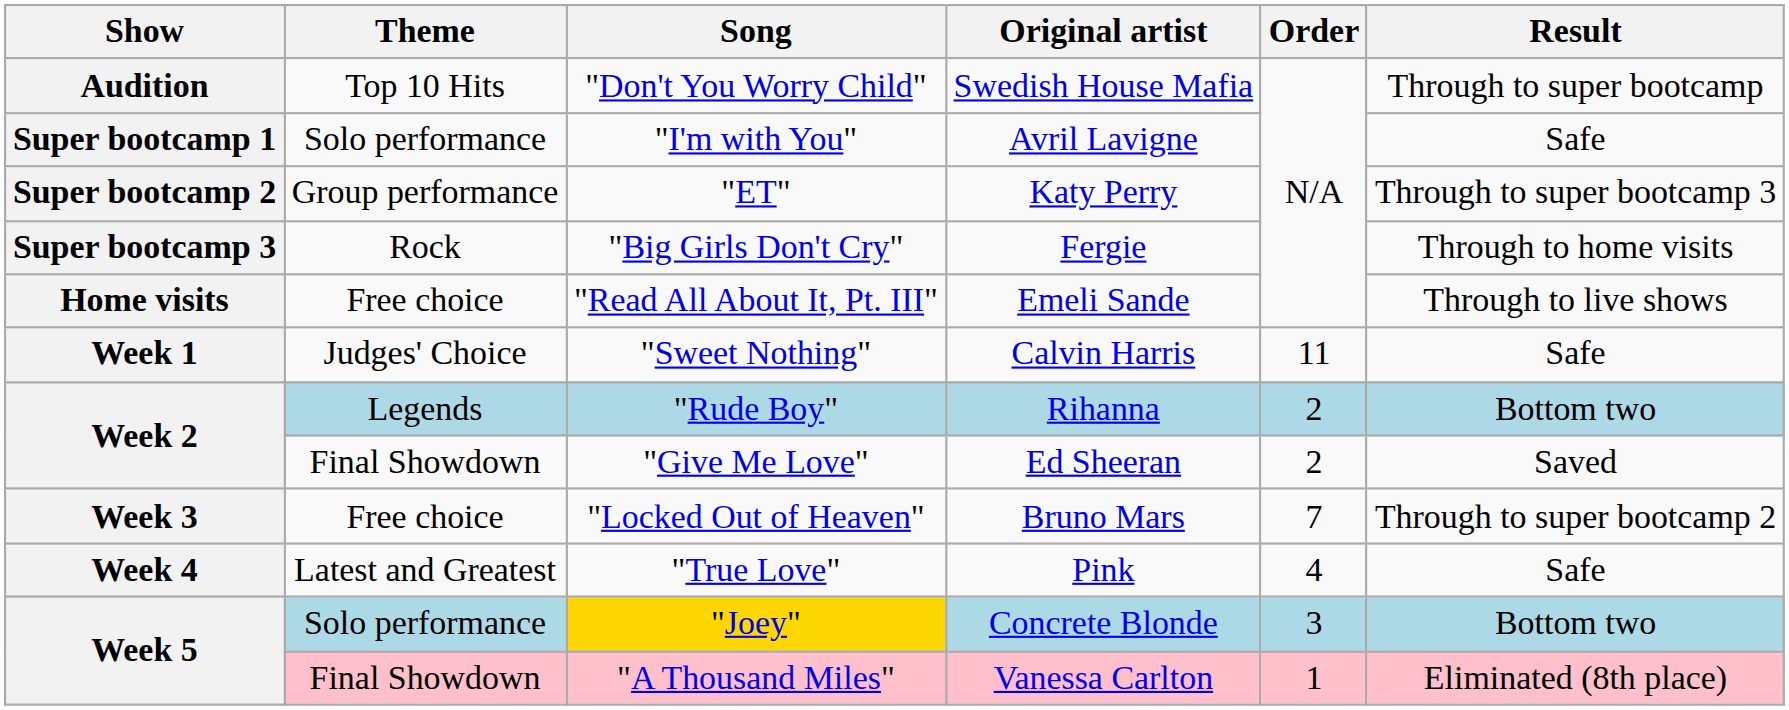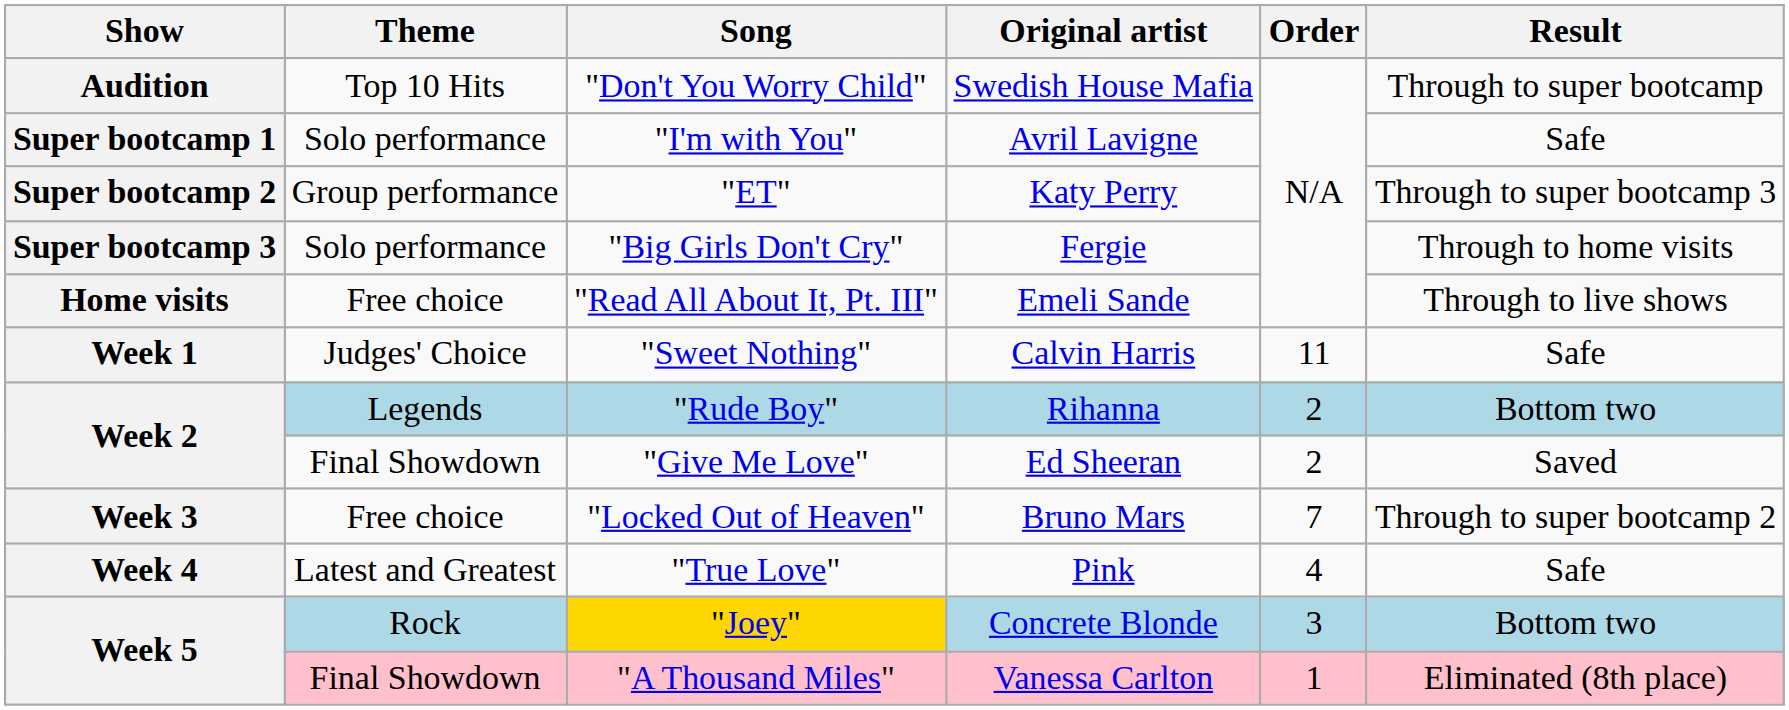(425, 246) Rock -> (425, 246) Solo performance
(425, 623) Solo performance -> (425, 623) Rock
